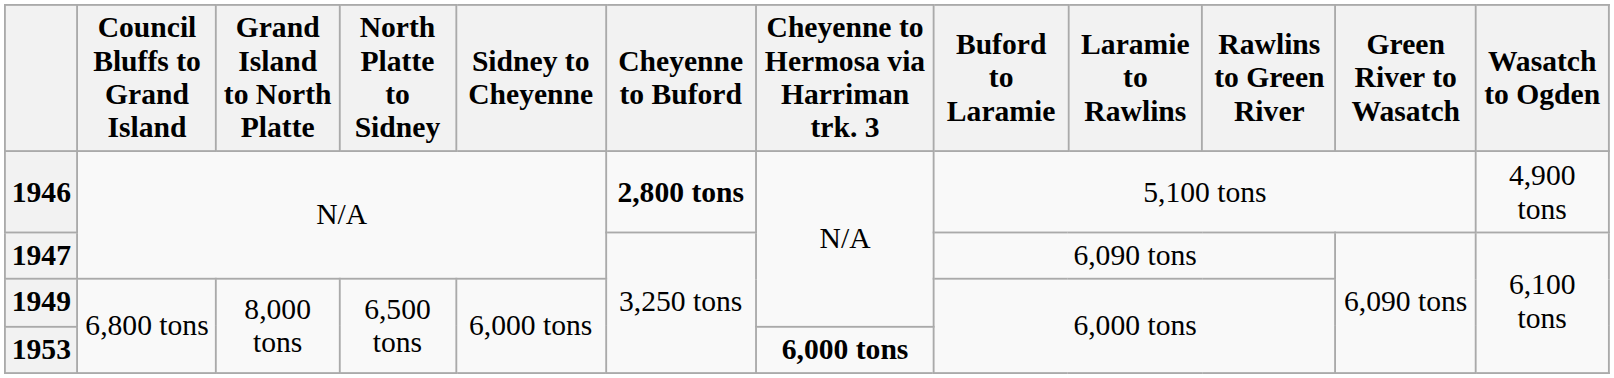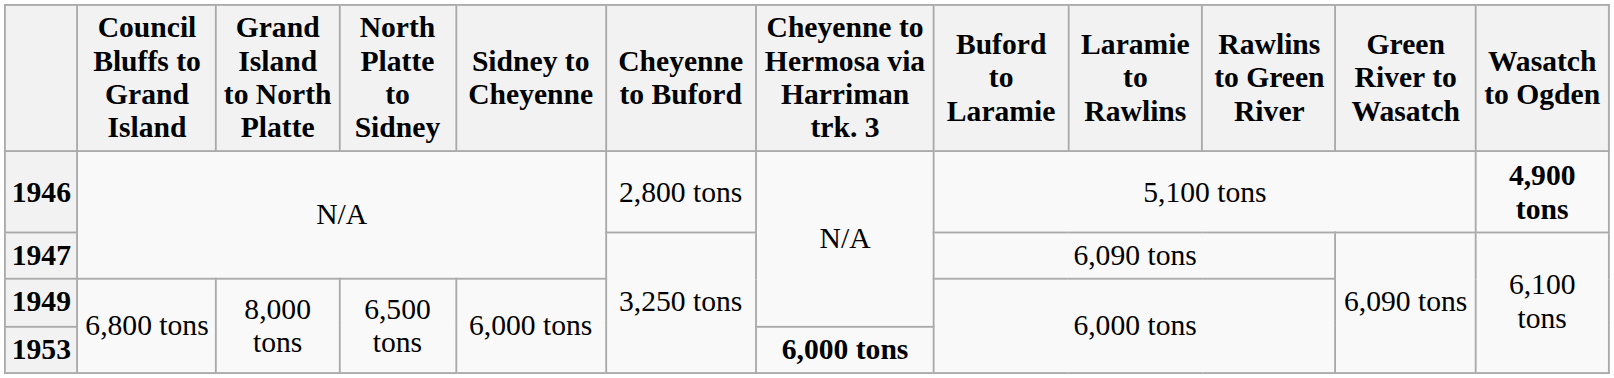(681, 191) bold -> (681, 191) normal
(1542, 191) normal -> (1542, 191) bold
